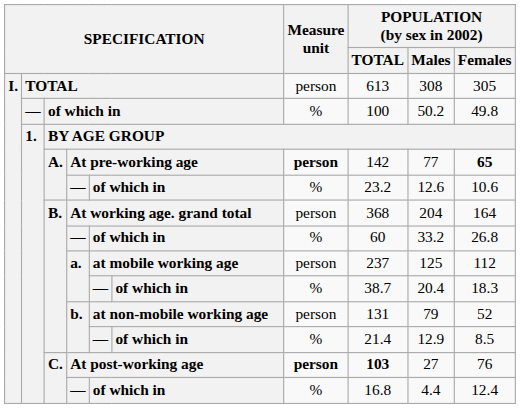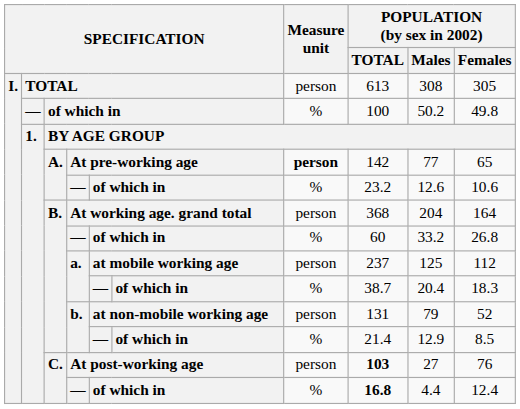(485, 161) bold -> (485, 161) normal
(316, 364) bold -> (316, 364) normal
(378, 389) normal -> (378, 389) bold
